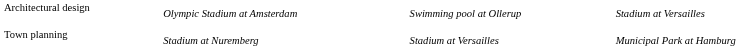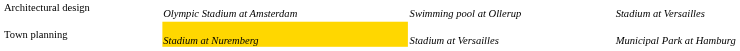(211, 40) no background -> (211, 40) gold background
